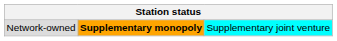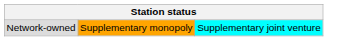(141, 28) bold -> (136, 28) normal
